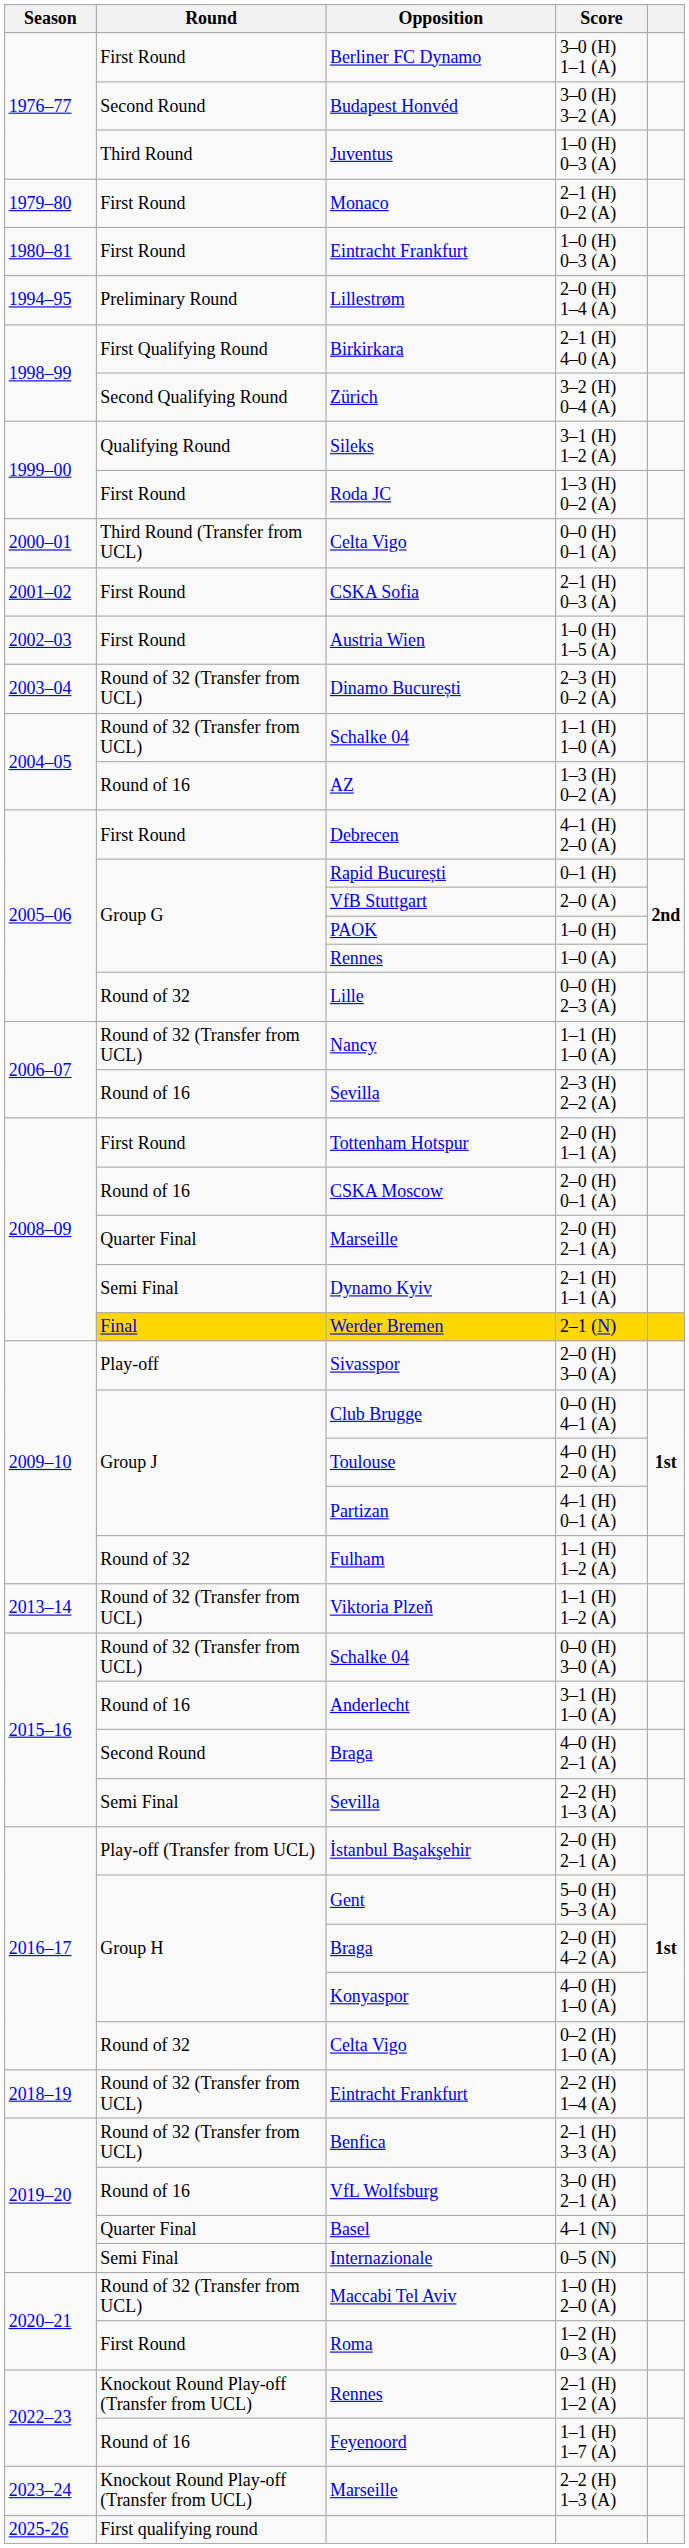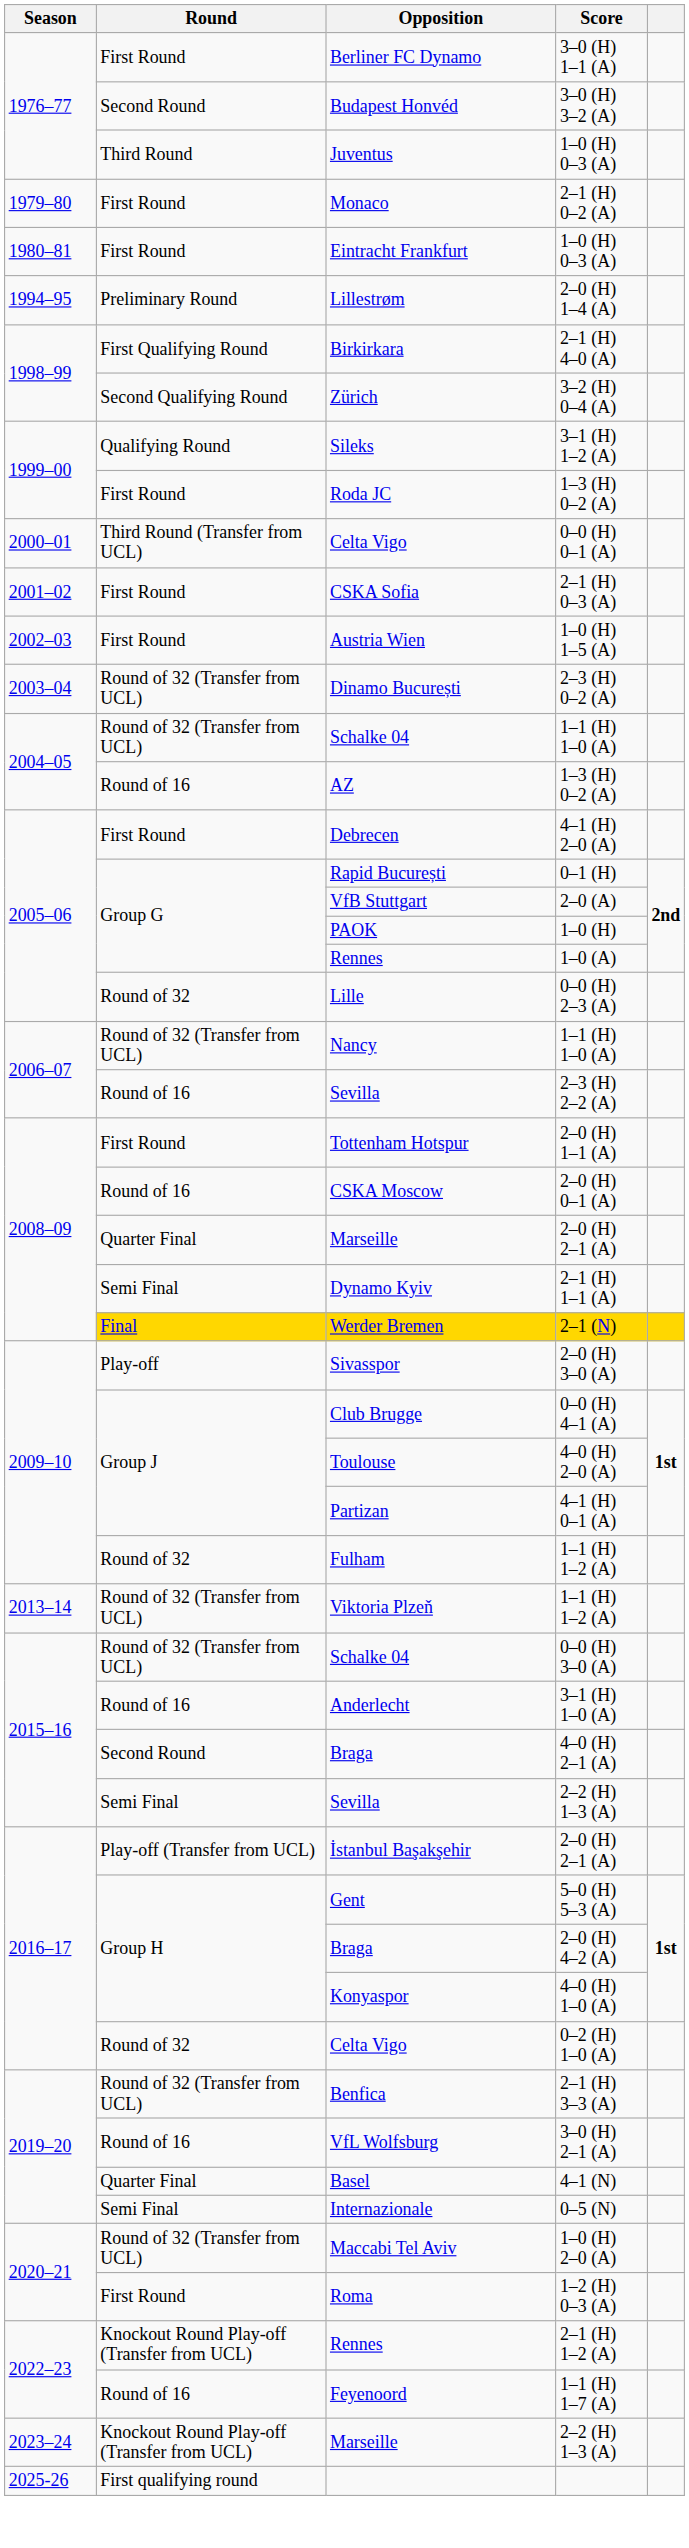- row: (399, 2093)
